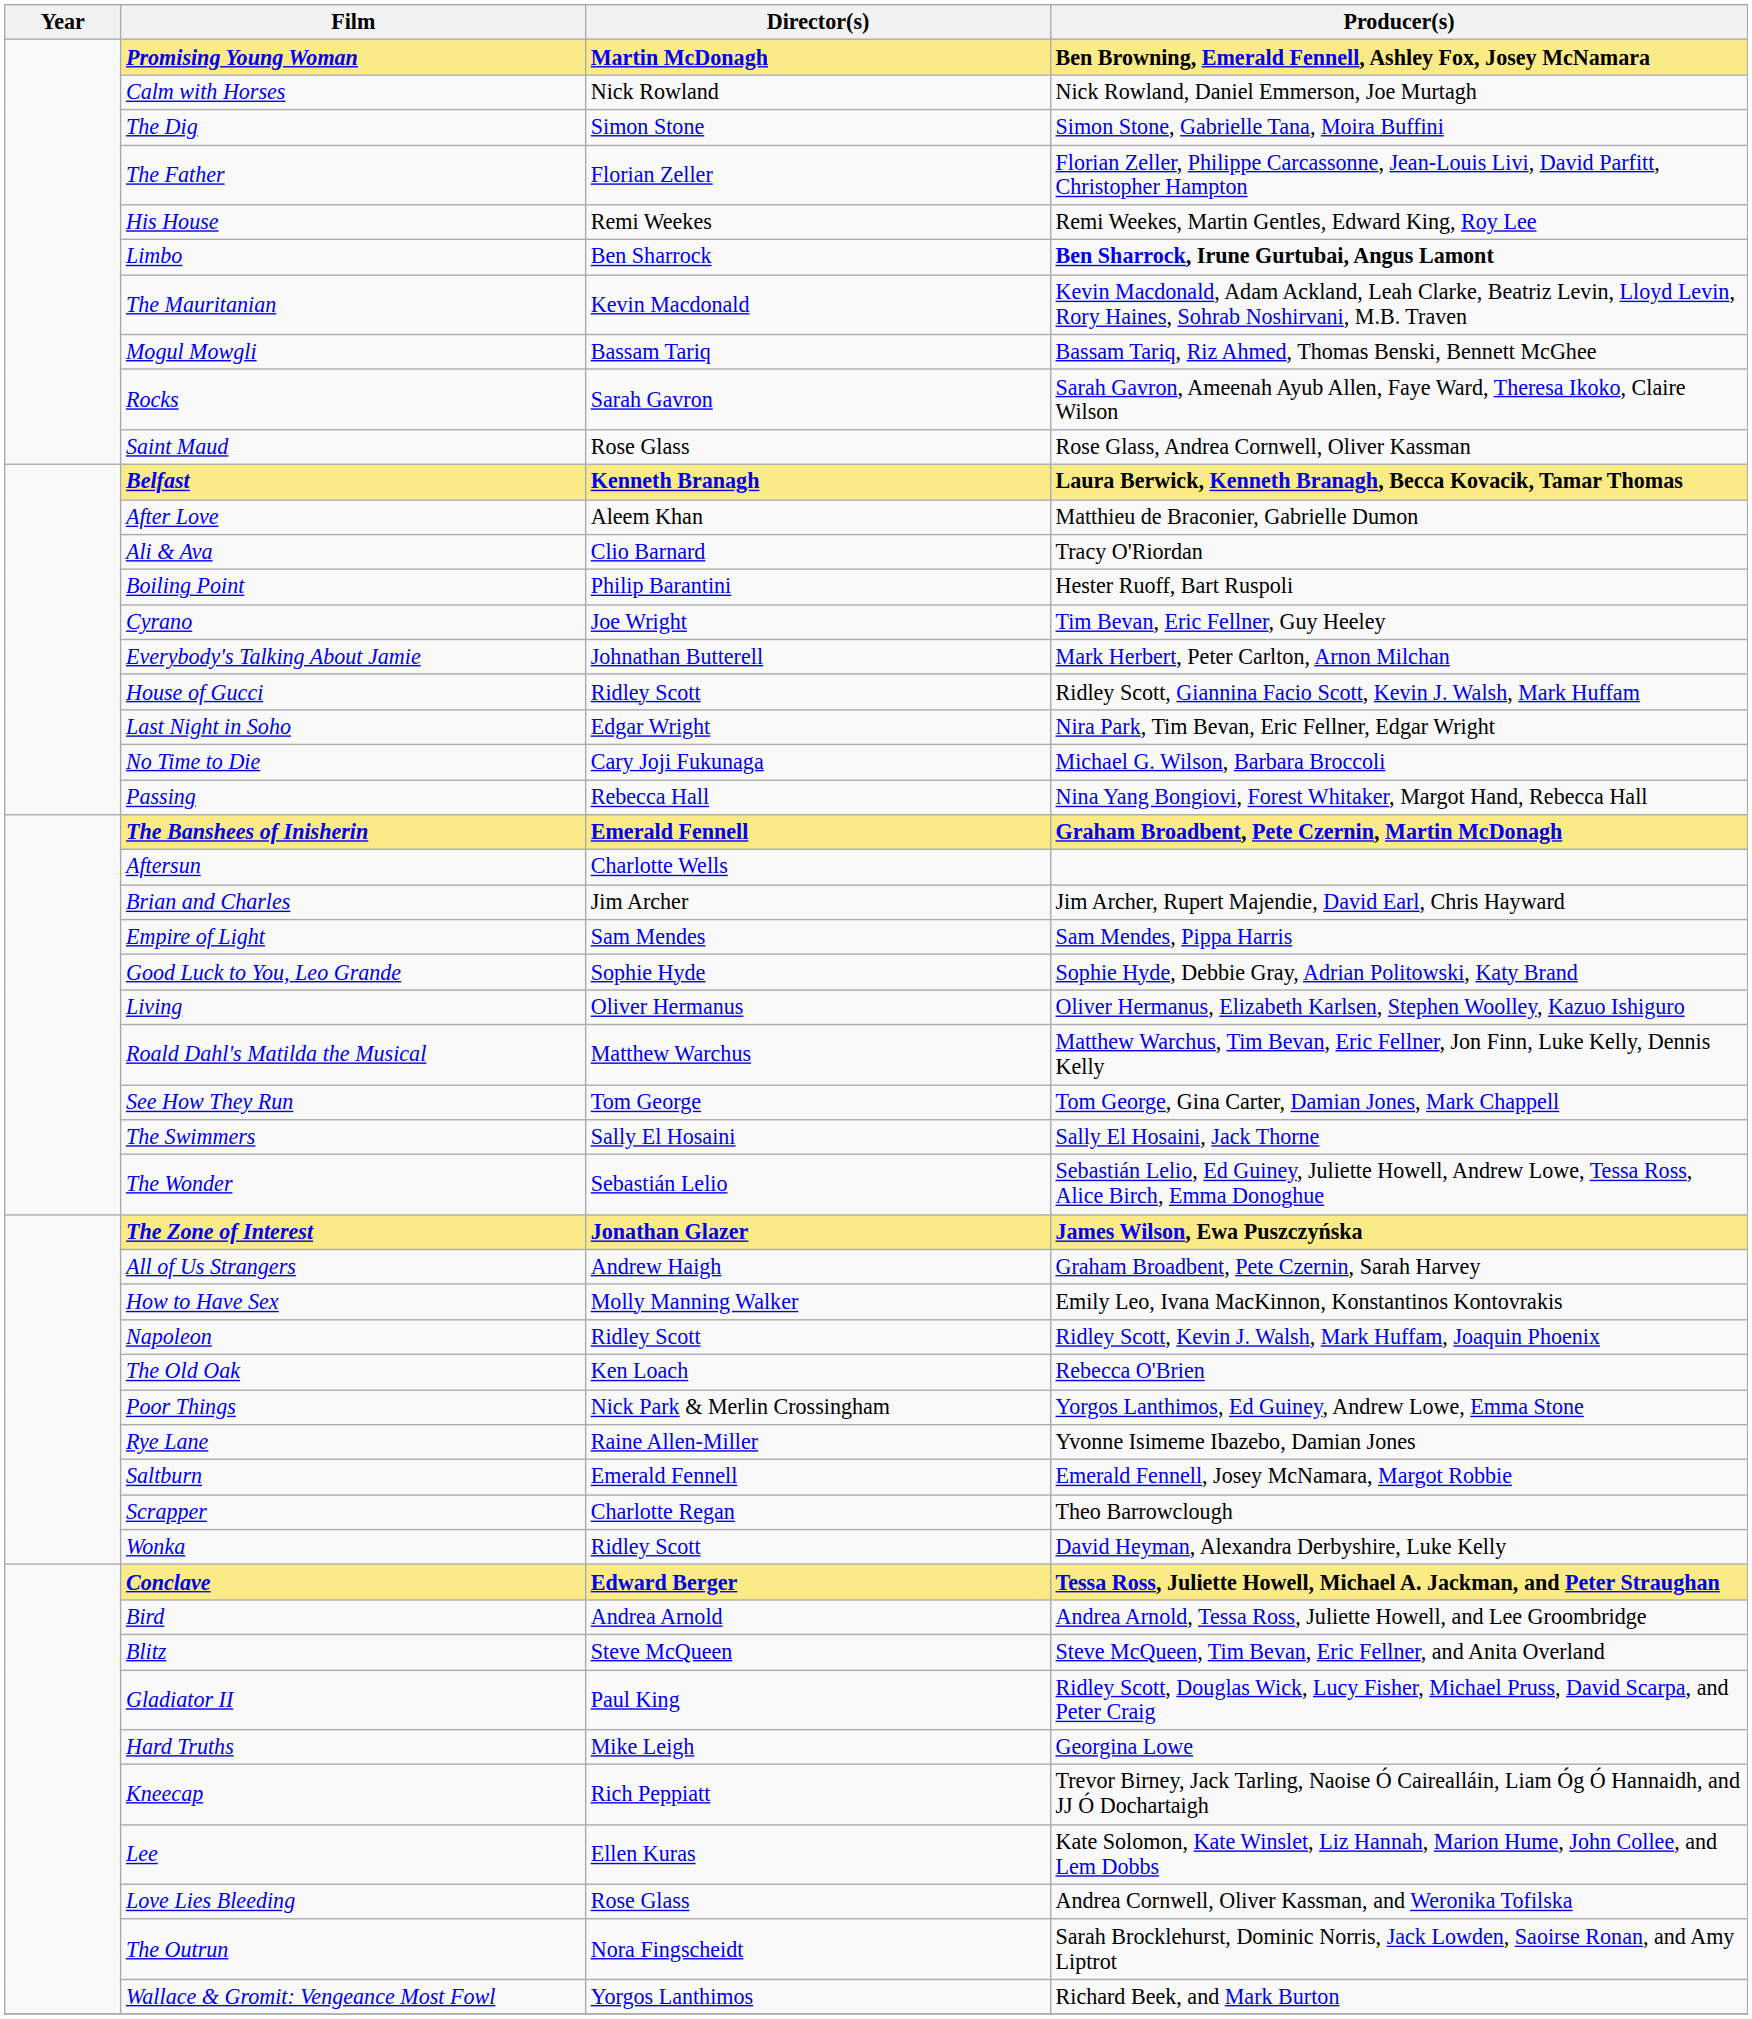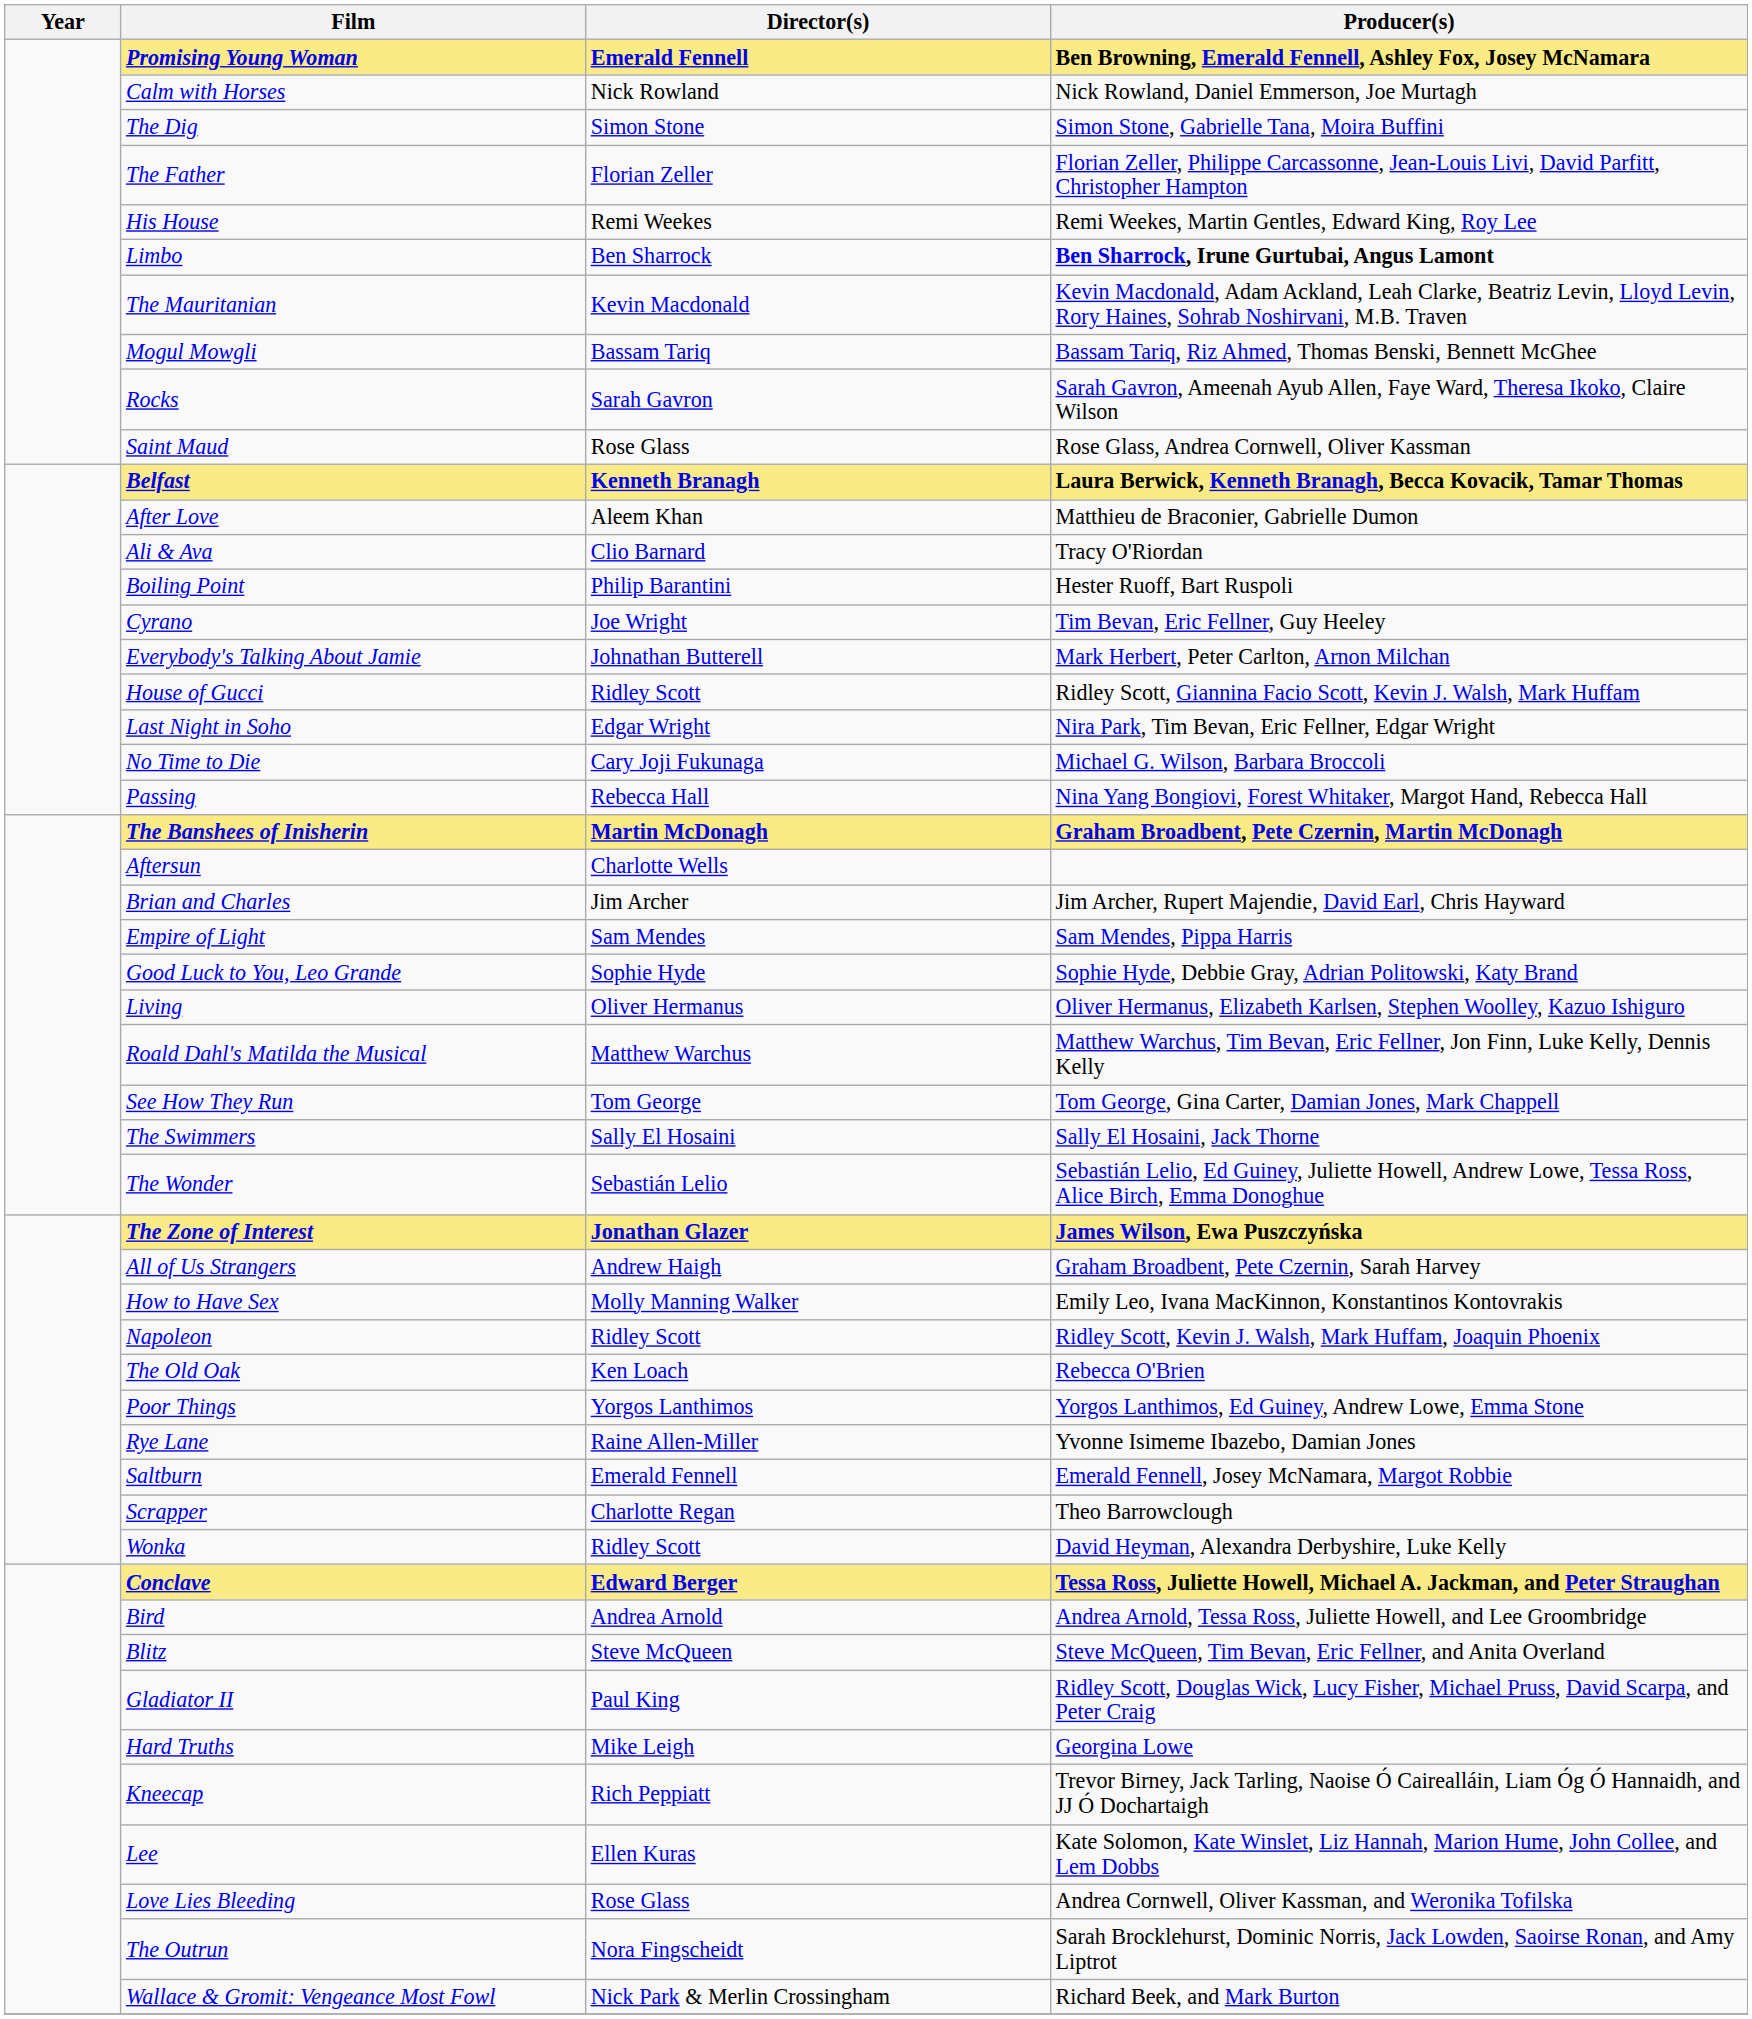(679, 57) Martin McDonagh -> (670, 57) Emerald Fennell
(670, 831) Emerald Fennell -> (679, 831) Martin McDonagh
(740, 1406) Nick Park & Merlin Crossingham -> (672, 1406) Yorgos Lanthimos
(672, 1996) Yorgos Lanthimos -> (740, 1996) Nick Park & Merlin Crossingham
